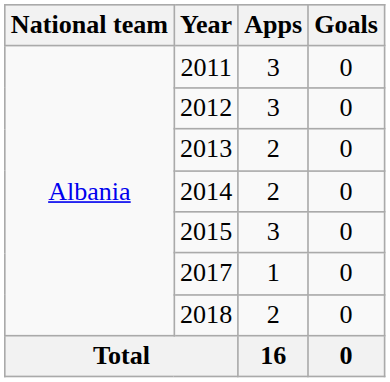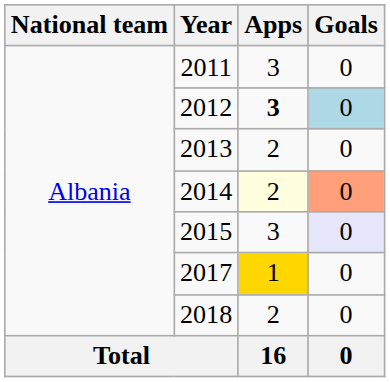(273, 107) normal -> (273, 107) bold
(346, 107) no background -> (346, 107) lightblue background
(273, 190) no background -> (273, 190) lightyellow background
(346, 190) no background -> (346, 190) lightsalmon background
(346, 231) no background -> (346, 231) lavender background
(273, 273) no background -> (273, 273) gold background
